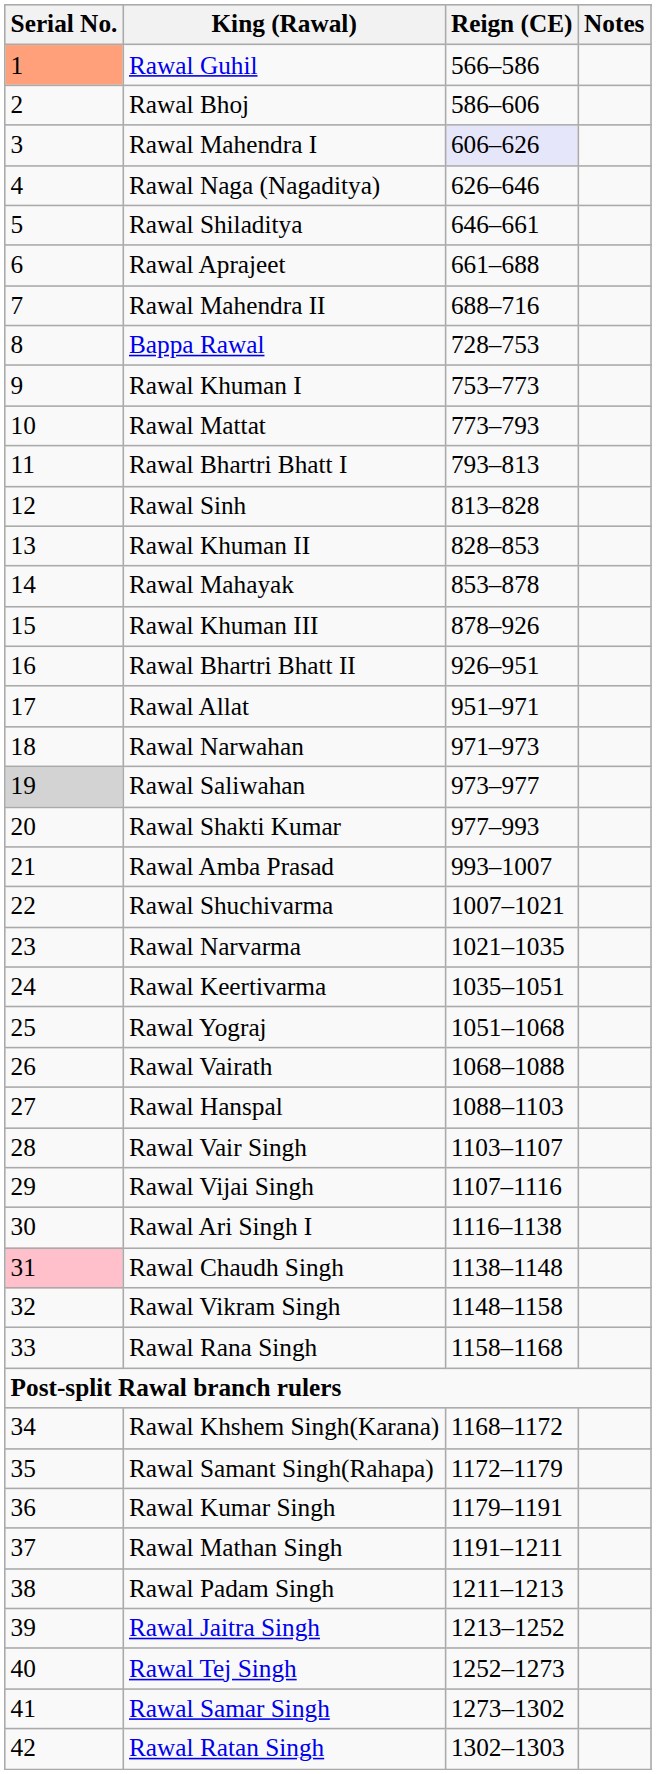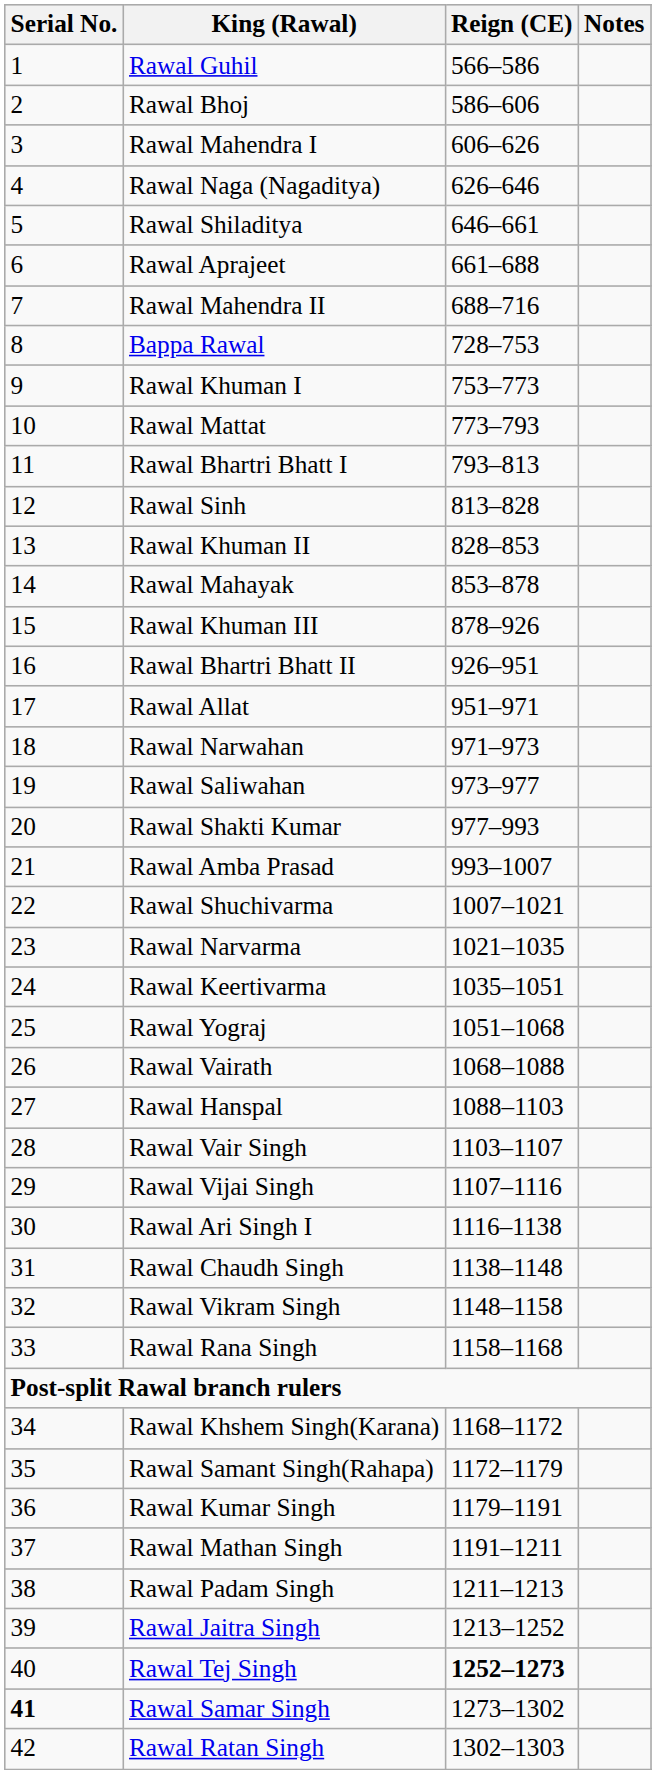(17, 64) lightsalmon background -> (17, 64) no background
(495, 144) lavender background -> (495, 144) no background
(23, 786) lightgrey background -> (23, 786) no background
(23, 1267) pink background -> (23, 1267) no background
(508, 1668) normal -> (508, 1668) bold
(23, 1708) normal -> (23, 1708) bold
